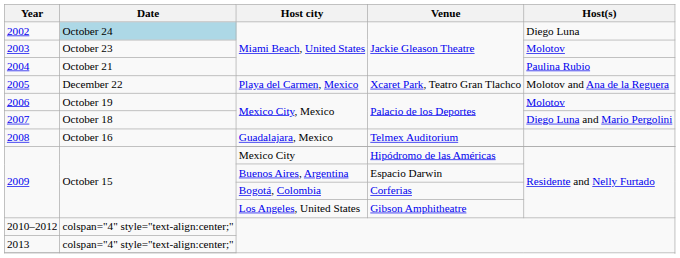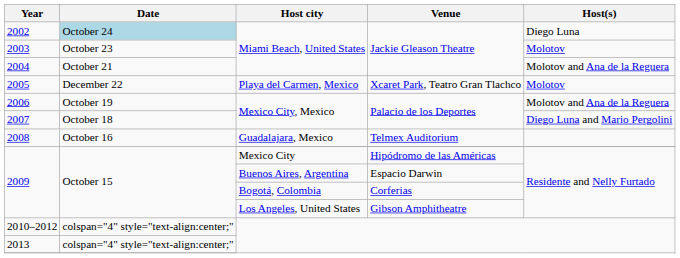(558, 66) Paulina Rubio -> (598, 66) Molotov and Ana de la Reguera
(598, 84) Molotov and Ana de la Reguera -> (546, 84) Molotov
(546, 102) Molotov -> (598, 102) Molotov and Ana de la Reguera
